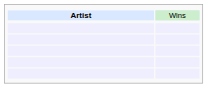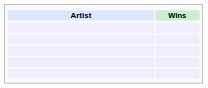(177, 16) normal -> (177, 16) bold
